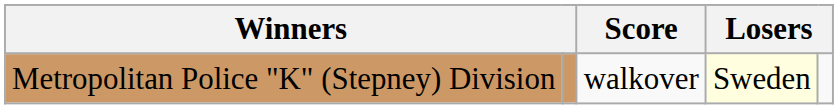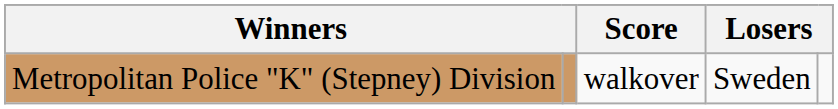(762, 77) lightyellow background -> (762, 77) no background
